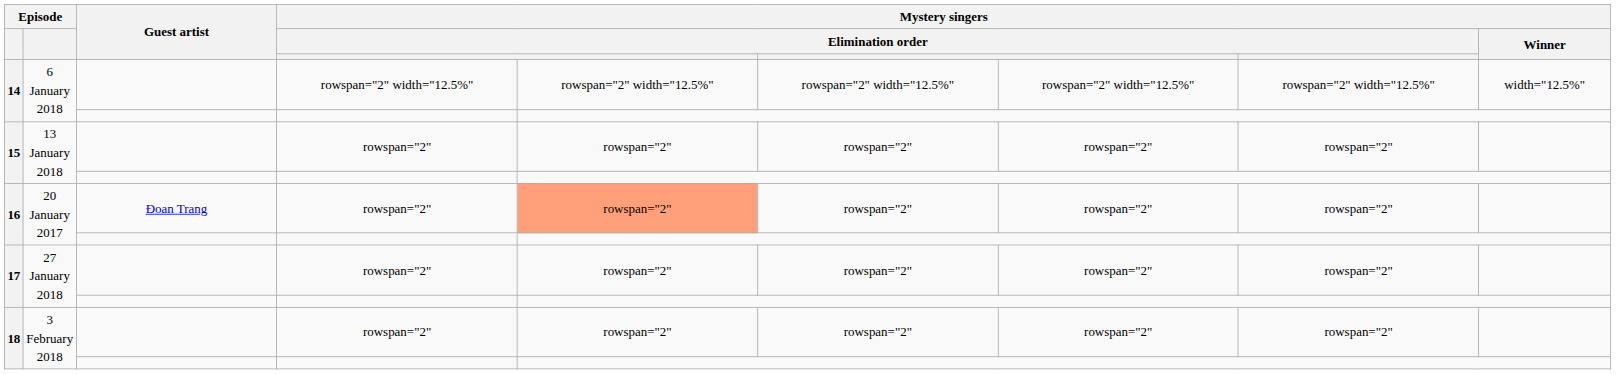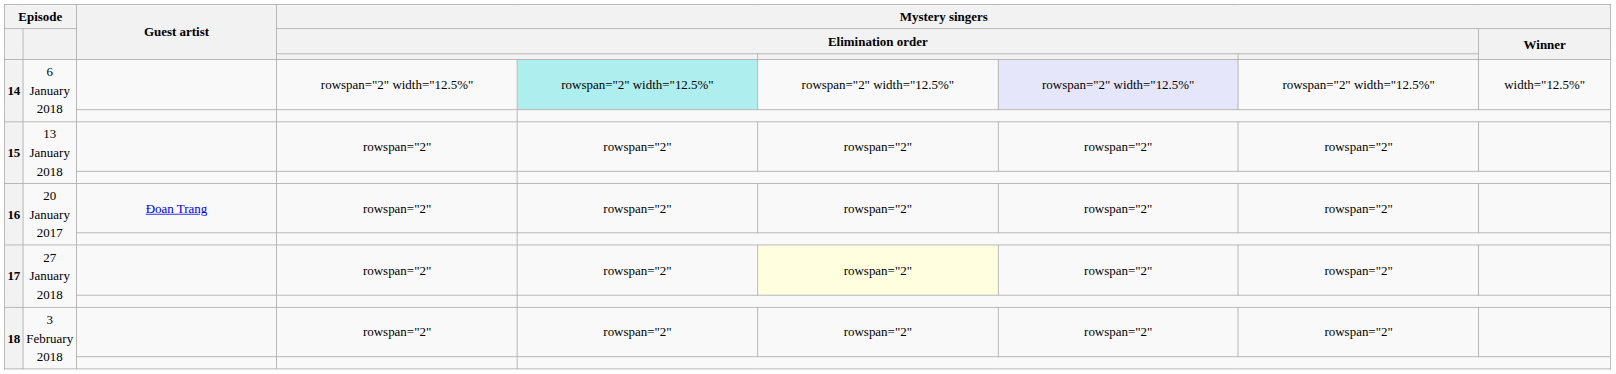(637, 84) no background -> (637, 84) paleturquoise background
(1118, 84) no background -> (1118, 84) lavender background
(637, 208) lightsalmon background -> (637, 208) no background
(878, 270) no background -> (878, 270) lightyellow background
